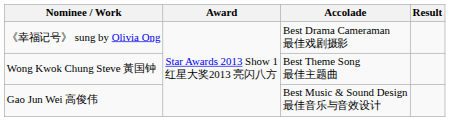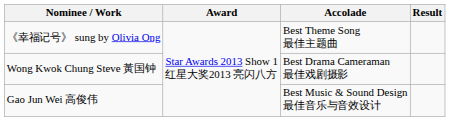(337, 36) Best Drama Cameraman 最佳戏剧摄影 -> (322, 36) Best Theme Song 最佳主题曲
(322, 68) Best Theme Song 最佳主题曲 -> (337, 68) Best Drama Cameraman 最佳戏剧摄影
